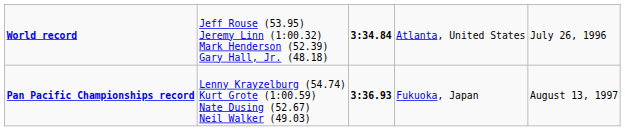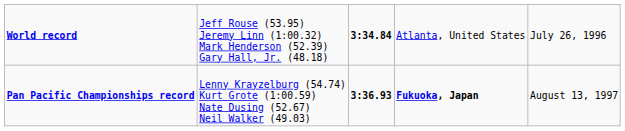(437, 96) normal -> (437, 96) bold
